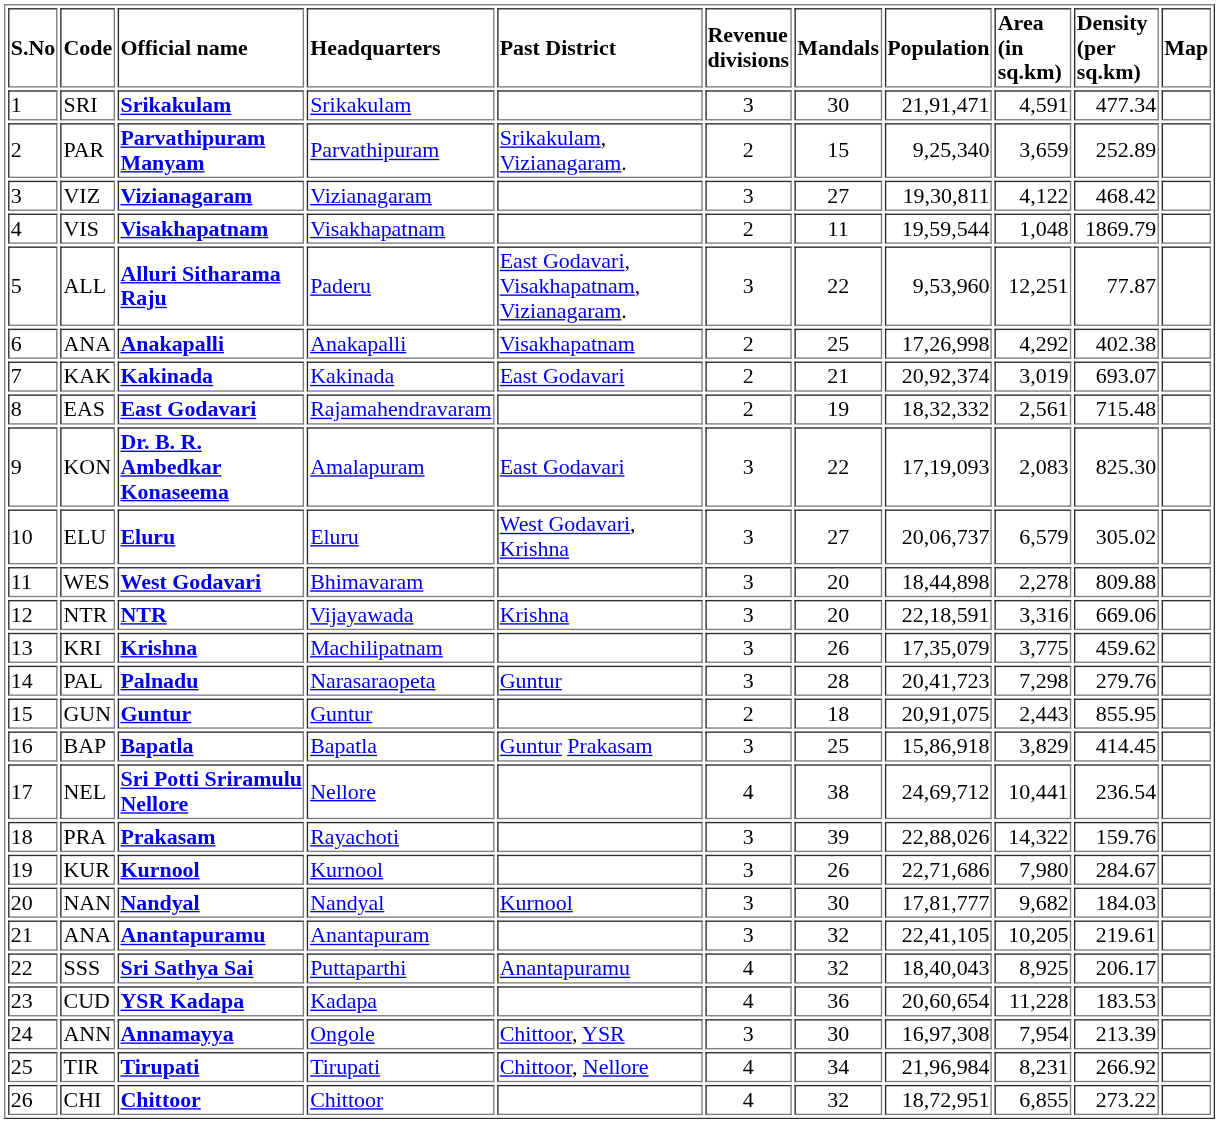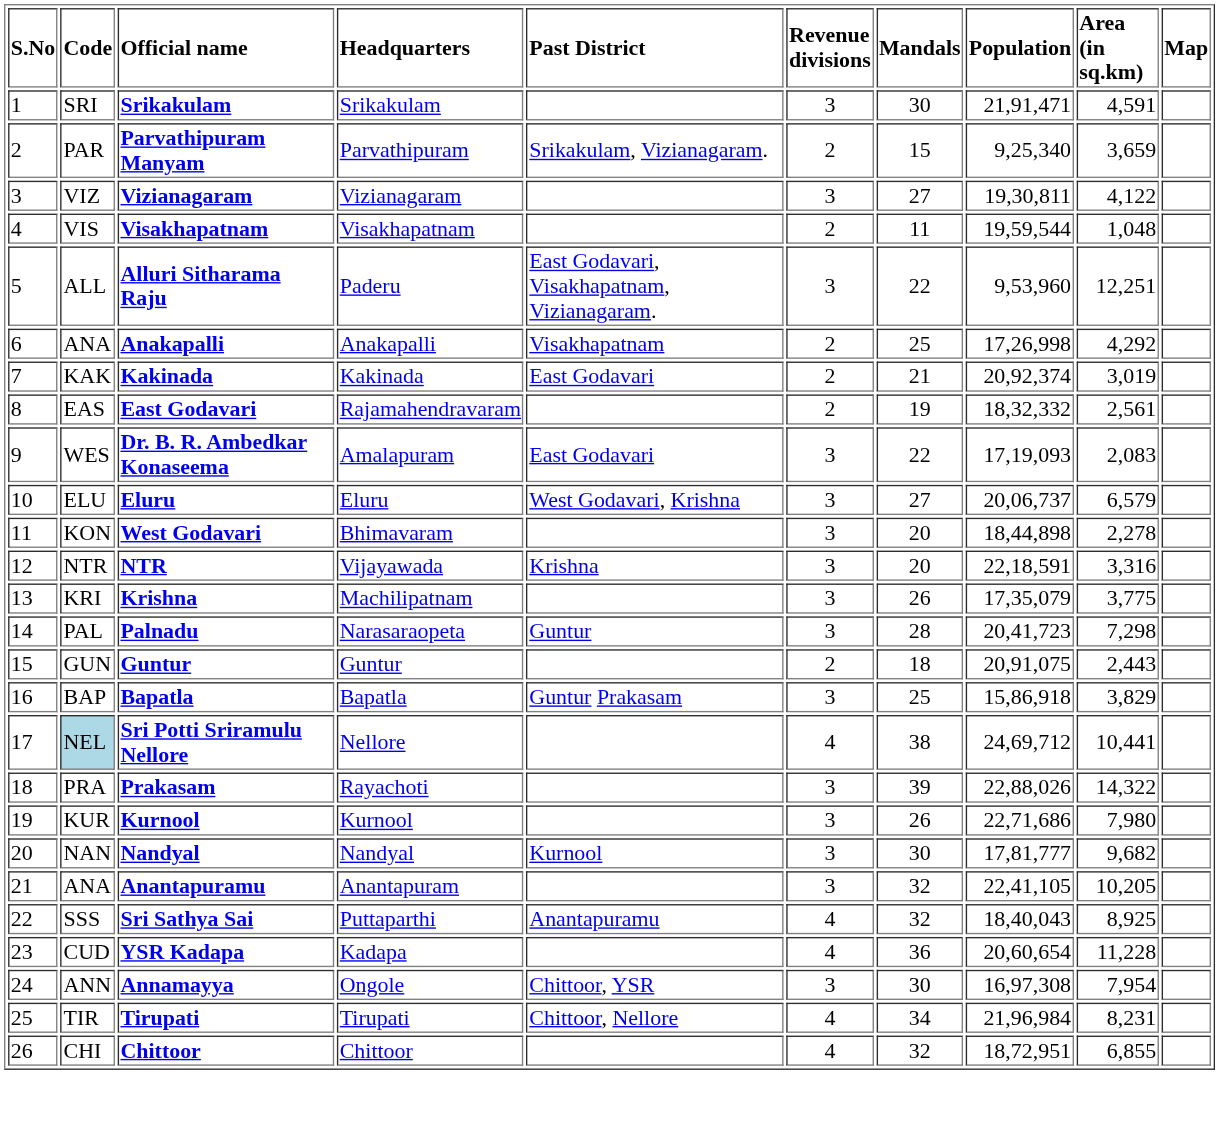- column: (1112, 47)
(87, 466) KON -> (87, 454) WES
(87, 581) WES -> (87, 532) KON
(85, 791) no background -> (85, 742) lightblue background
